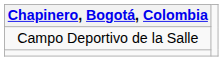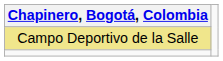(108, 38) no background -> (108, 38) khaki background
